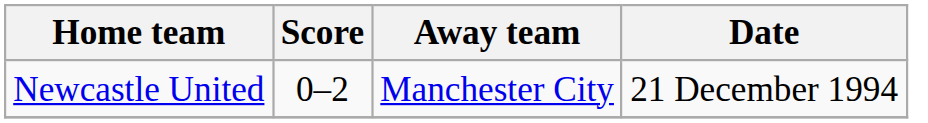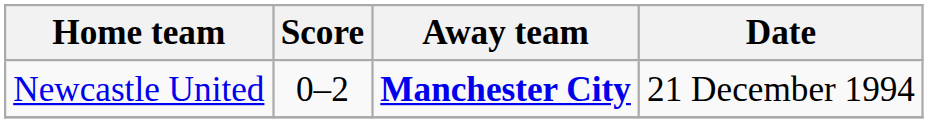(497, 88) normal -> (506, 88) bold
